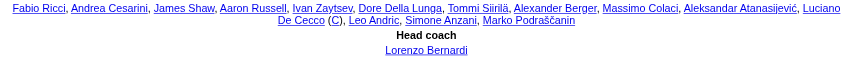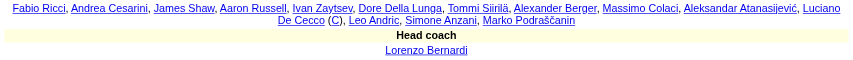(426, 36) no background -> (426, 36) lightyellow background
